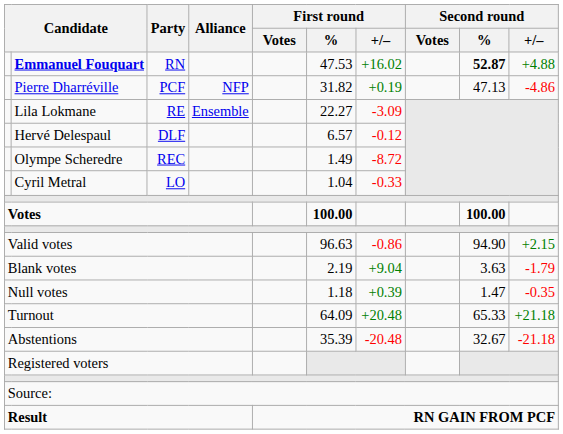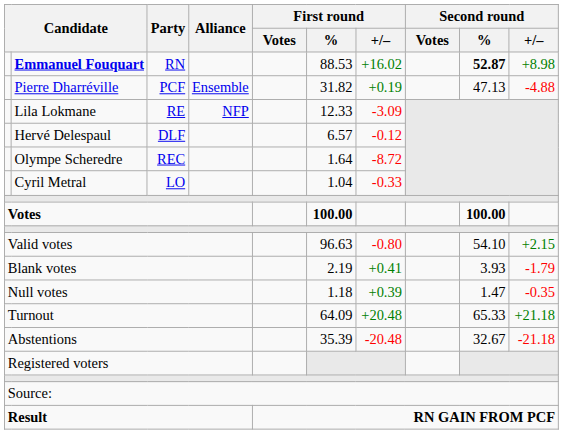(336, 64) 47.53 -> (336, 64) 88.53
(538, 64) +4.88 -> (538, 64) +8.98
(236, 88) NFP -> (220, 88) Ensemble
(540, 88) -4.86 -> (540, 88) -4.88
(220, 111) Ensemble -> (236, 111) NFP
(336, 111) 22.27 -> (336, 111) 12.33
(340, 159) 1.49 -> (340, 159) 1.64
(387, 244) -0.86 -> (387, 244) -0.80
(489, 244) 94.90 -> (489, 244) 54.10
(385, 268) +9.04 -> (385, 268) +0.41
(493, 268) 3.63 -> (493, 268) 3.93
